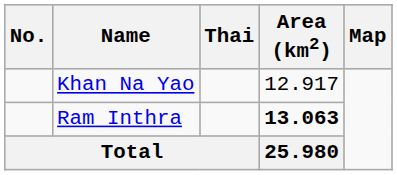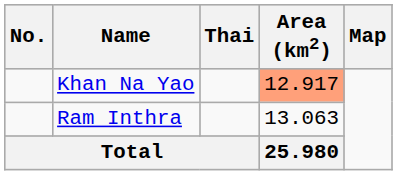(302, 85) no background -> (302, 85) lightsalmon background
(302, 119) bold -> (302, 119) normal
